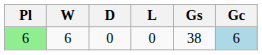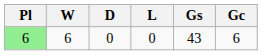(194, 38) 38 -> (194, 38) 43
(236, 38) lightblue background -> (236, 38) no background
